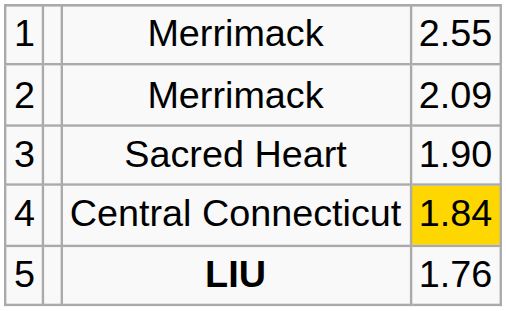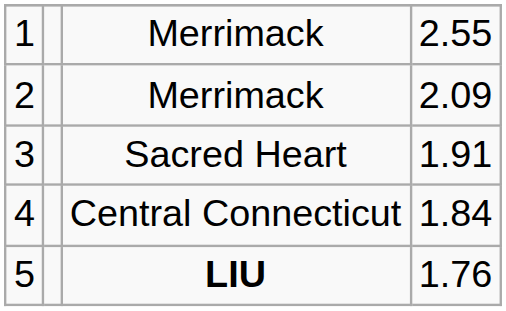(455, 154) 1.90 -> (455, 154) 1.91
(455, 214) gold background -> (455, 214) no background
